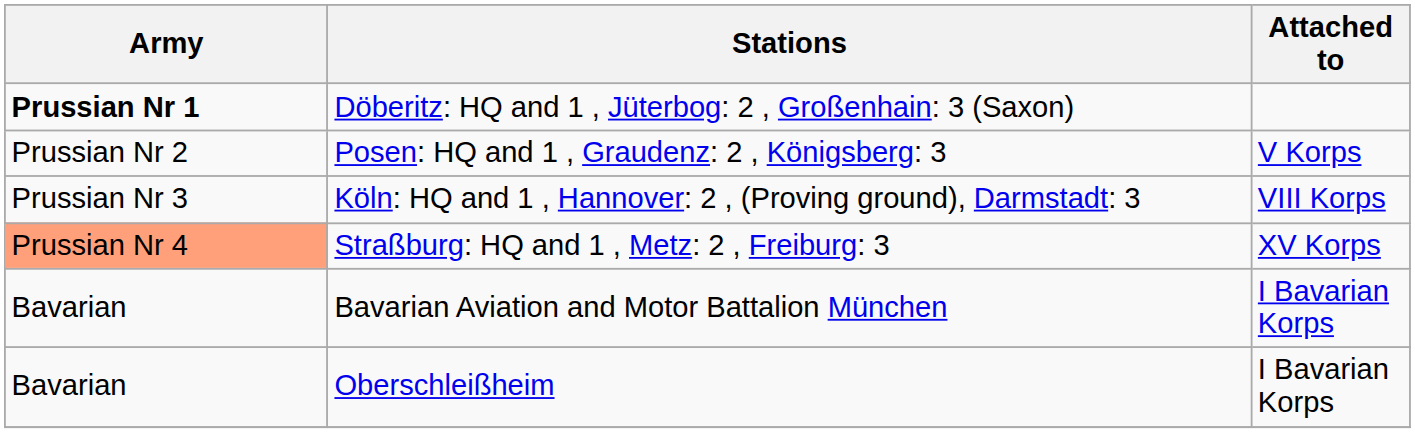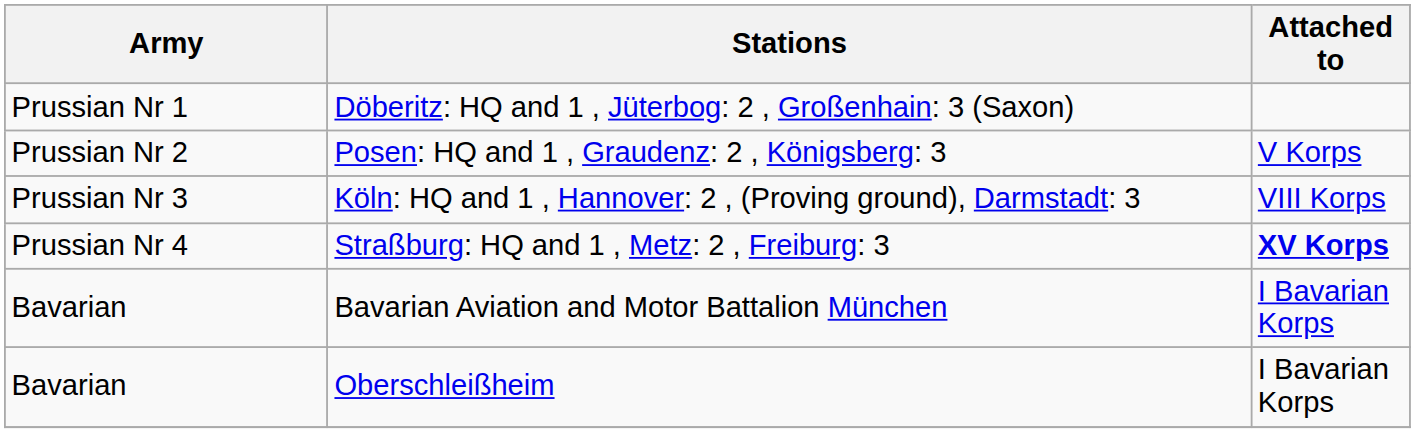(105, 106) bold -> (100, 106) normal
(100, 245) lightsalmon background -> (100, 245) no background
(1319, 245) normal -> (1323, 245) bold
